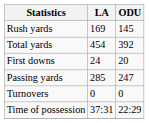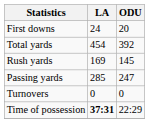rows swapped: (31, 61) <-> (30, 29)
(102, 110) normal -> (102, 110) bold
